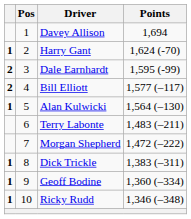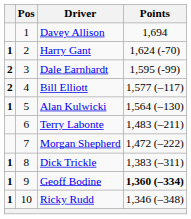(155, 180) normal -> (155, 180) bold
